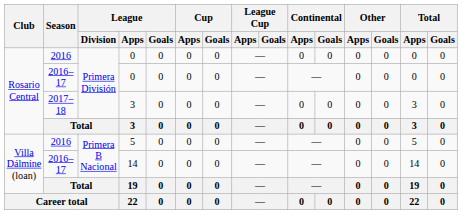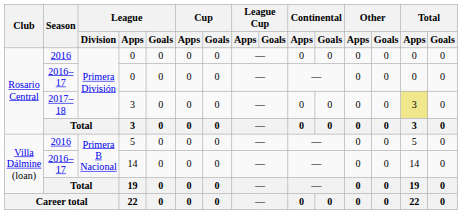(414, 104) no background -> (414, 104) khaki background
